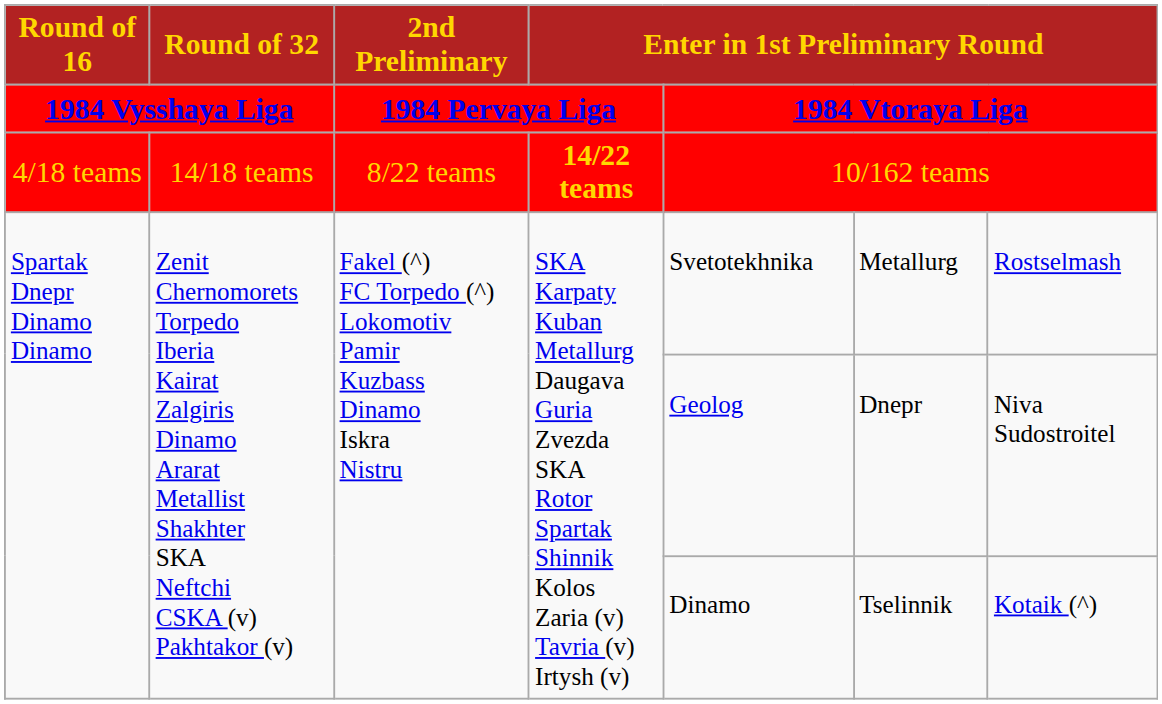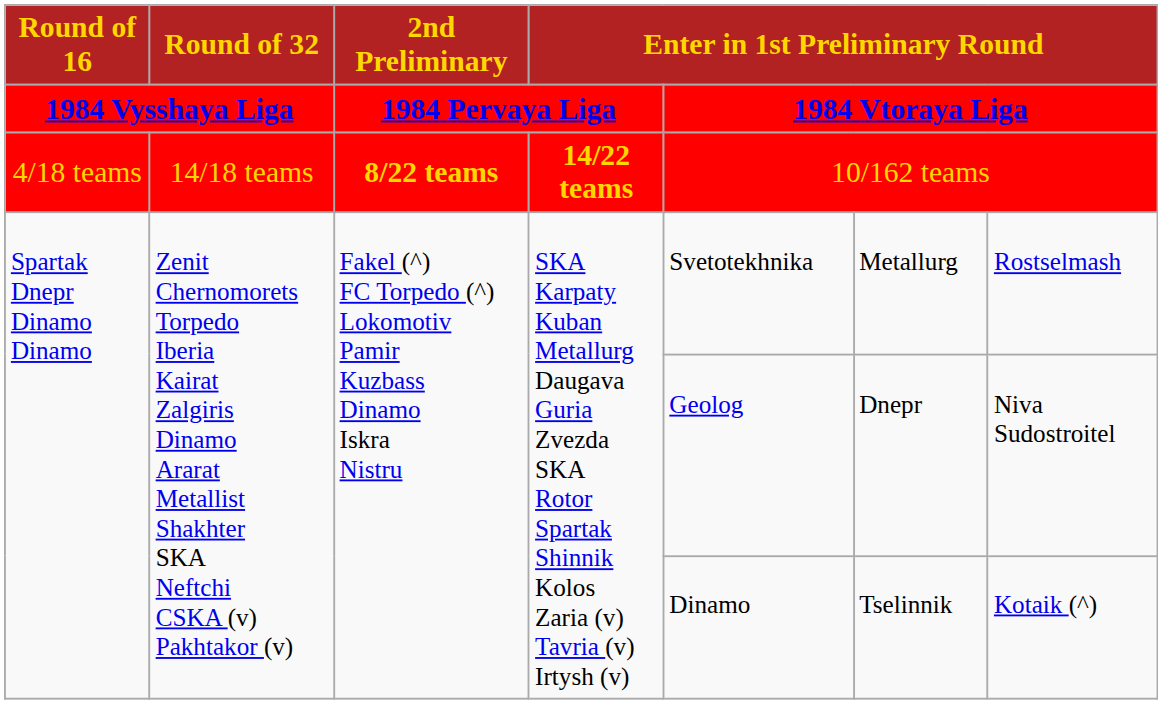(431, 171) normal -> (431, 171) bold
